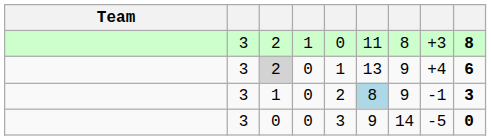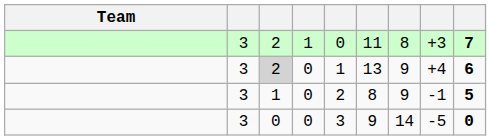(469, 44) 8 -> (469, 44) 7
(372, 96) lightblue background -> (372, 96) no background
(469, 96) 3 -> (469, 96) 5
